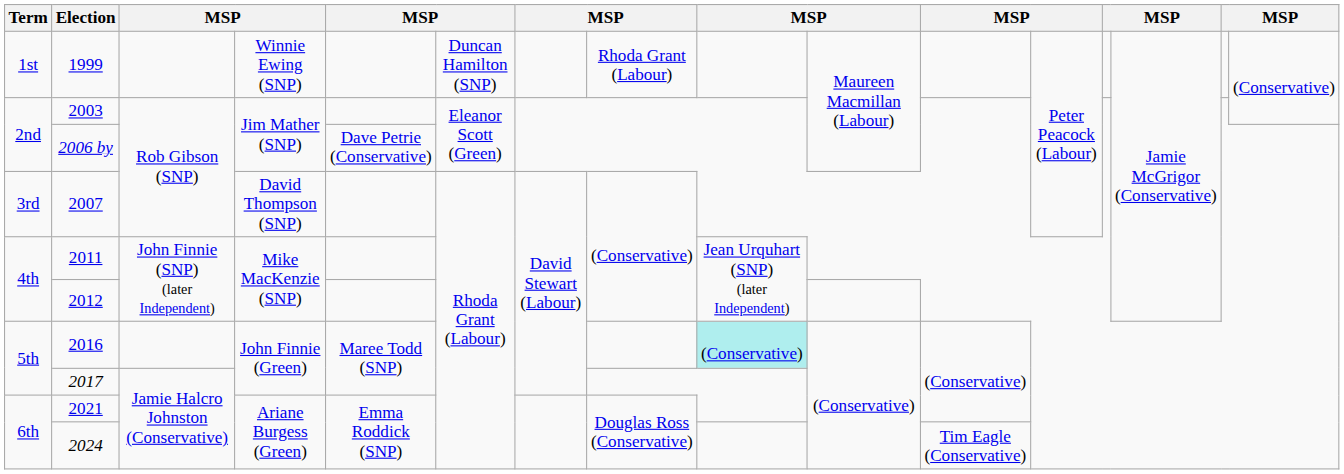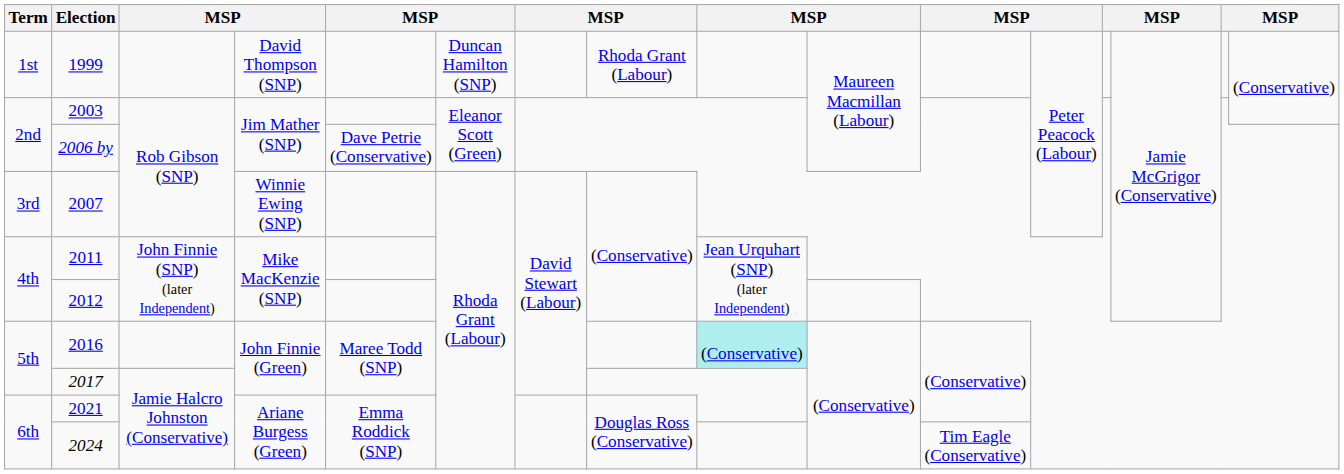(280, 64) Winnie Ewing (SNP) -> (280, 64) David Thompson (SNP)
(280, 203) David Thompson (SNP) -> (280, 203) Winnie Ewing (SNP)
